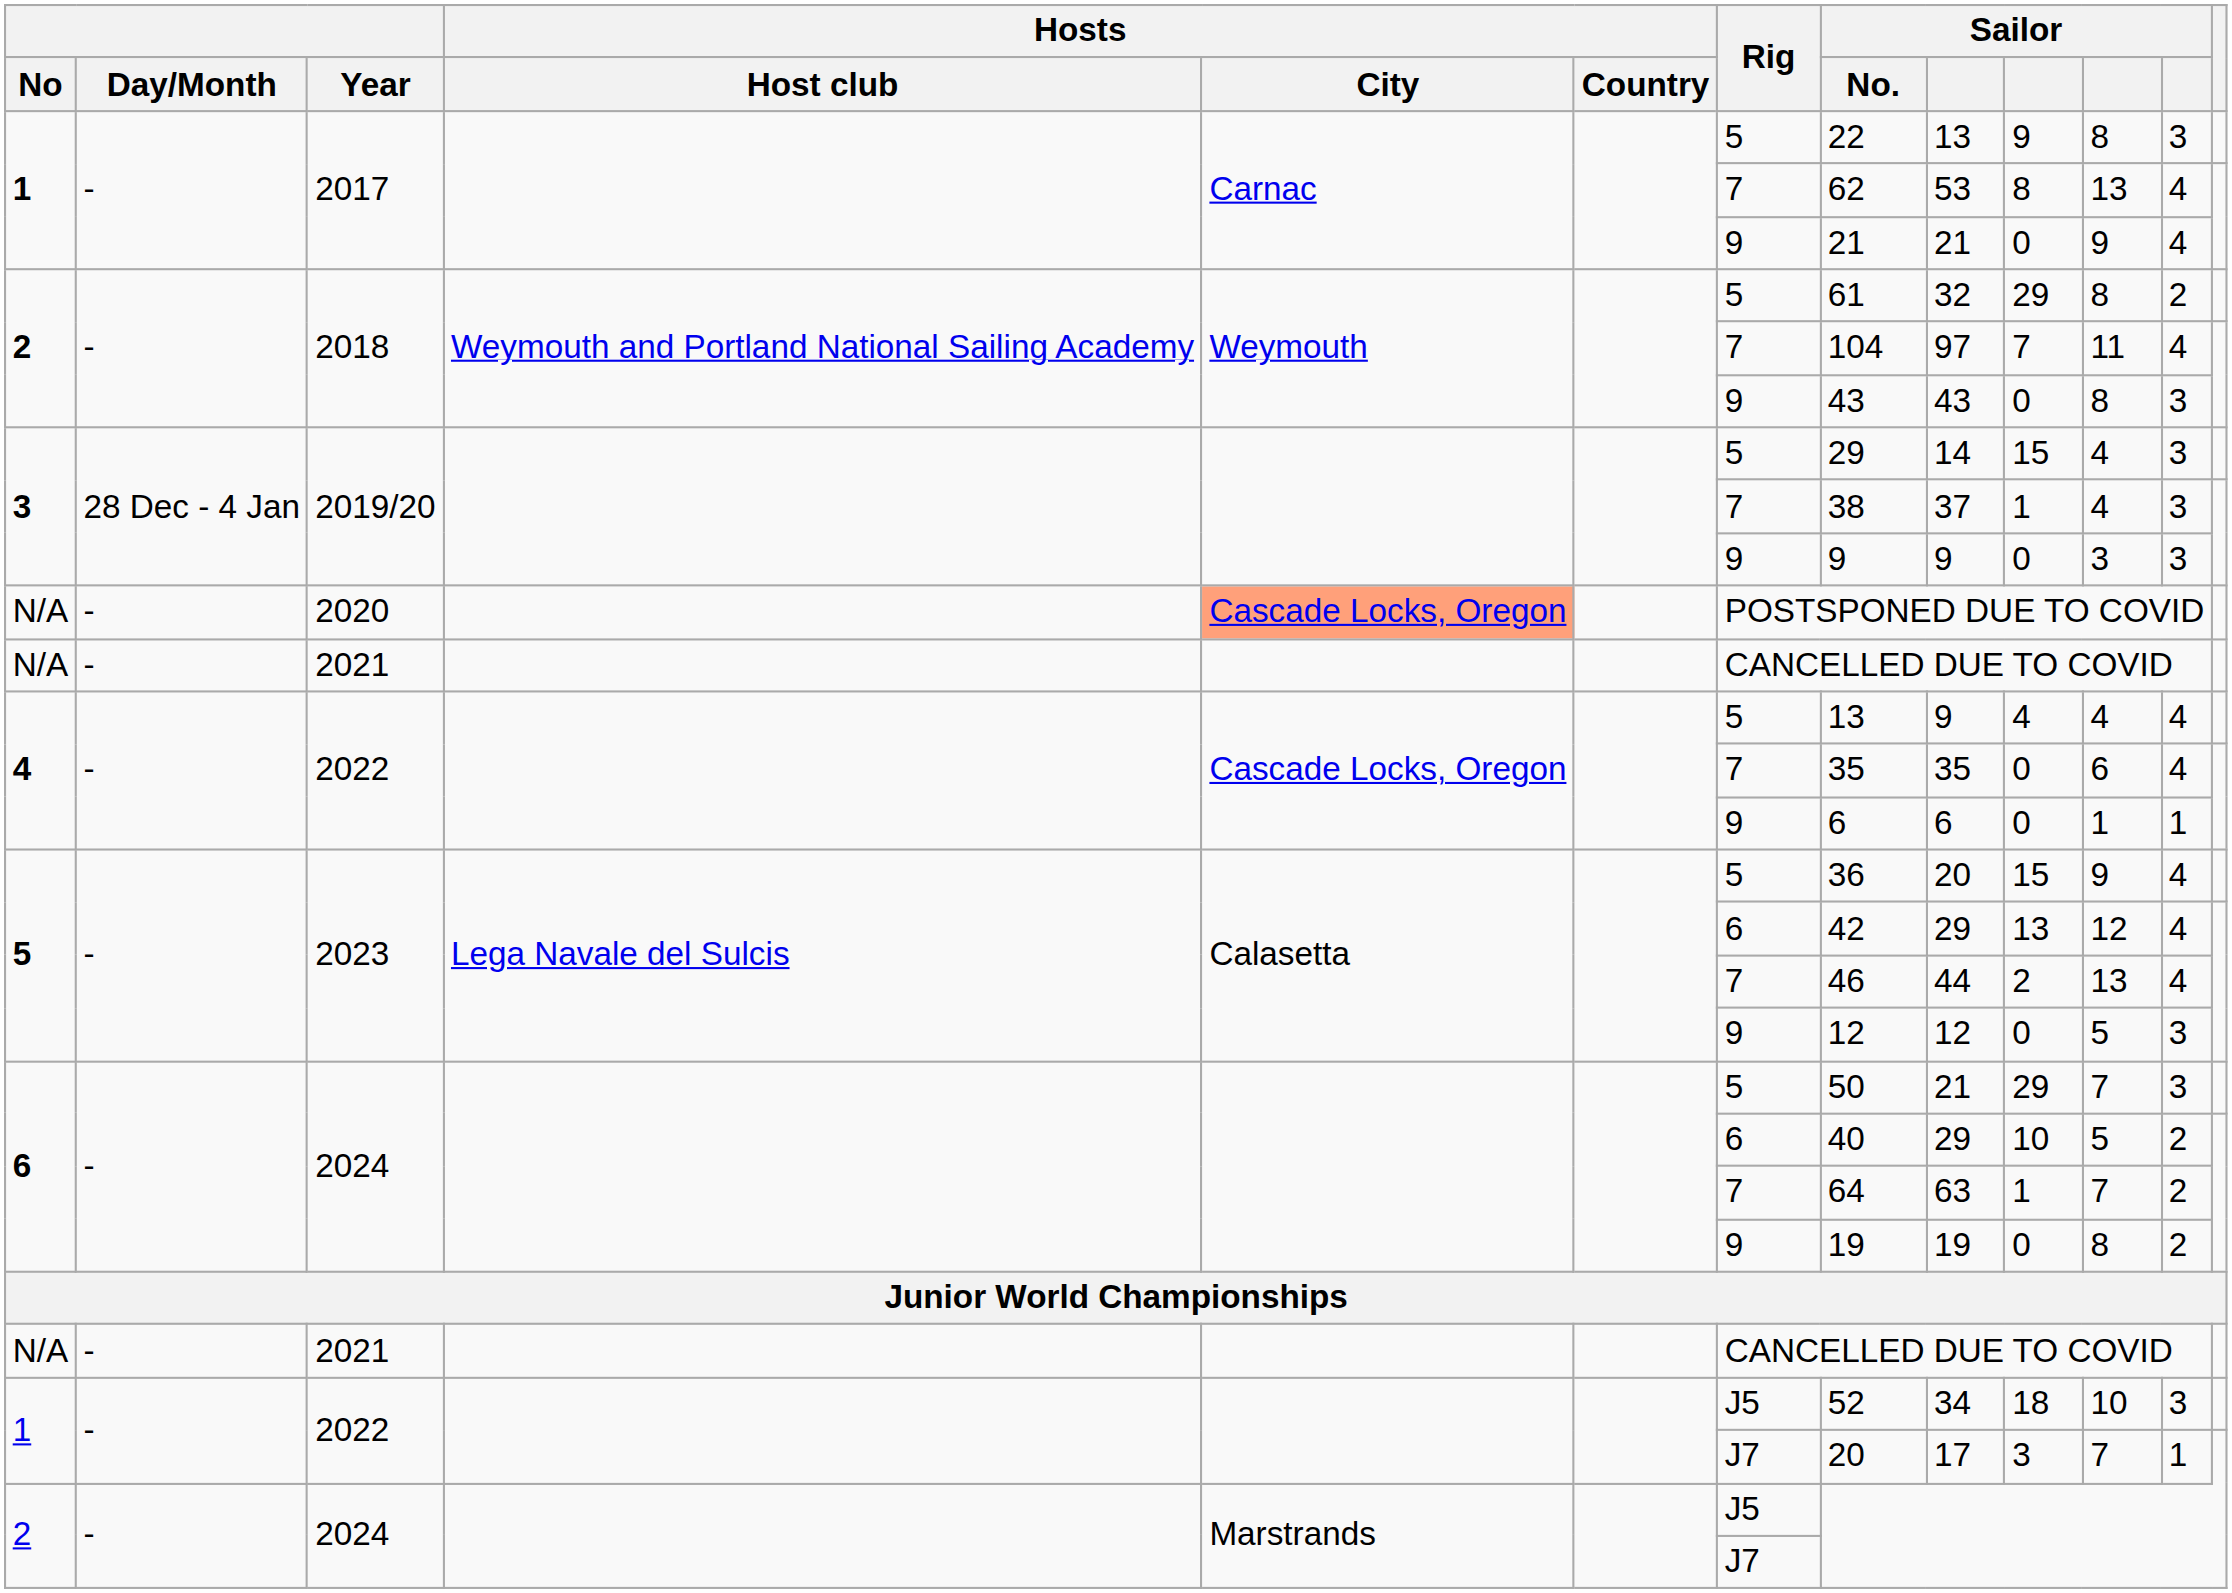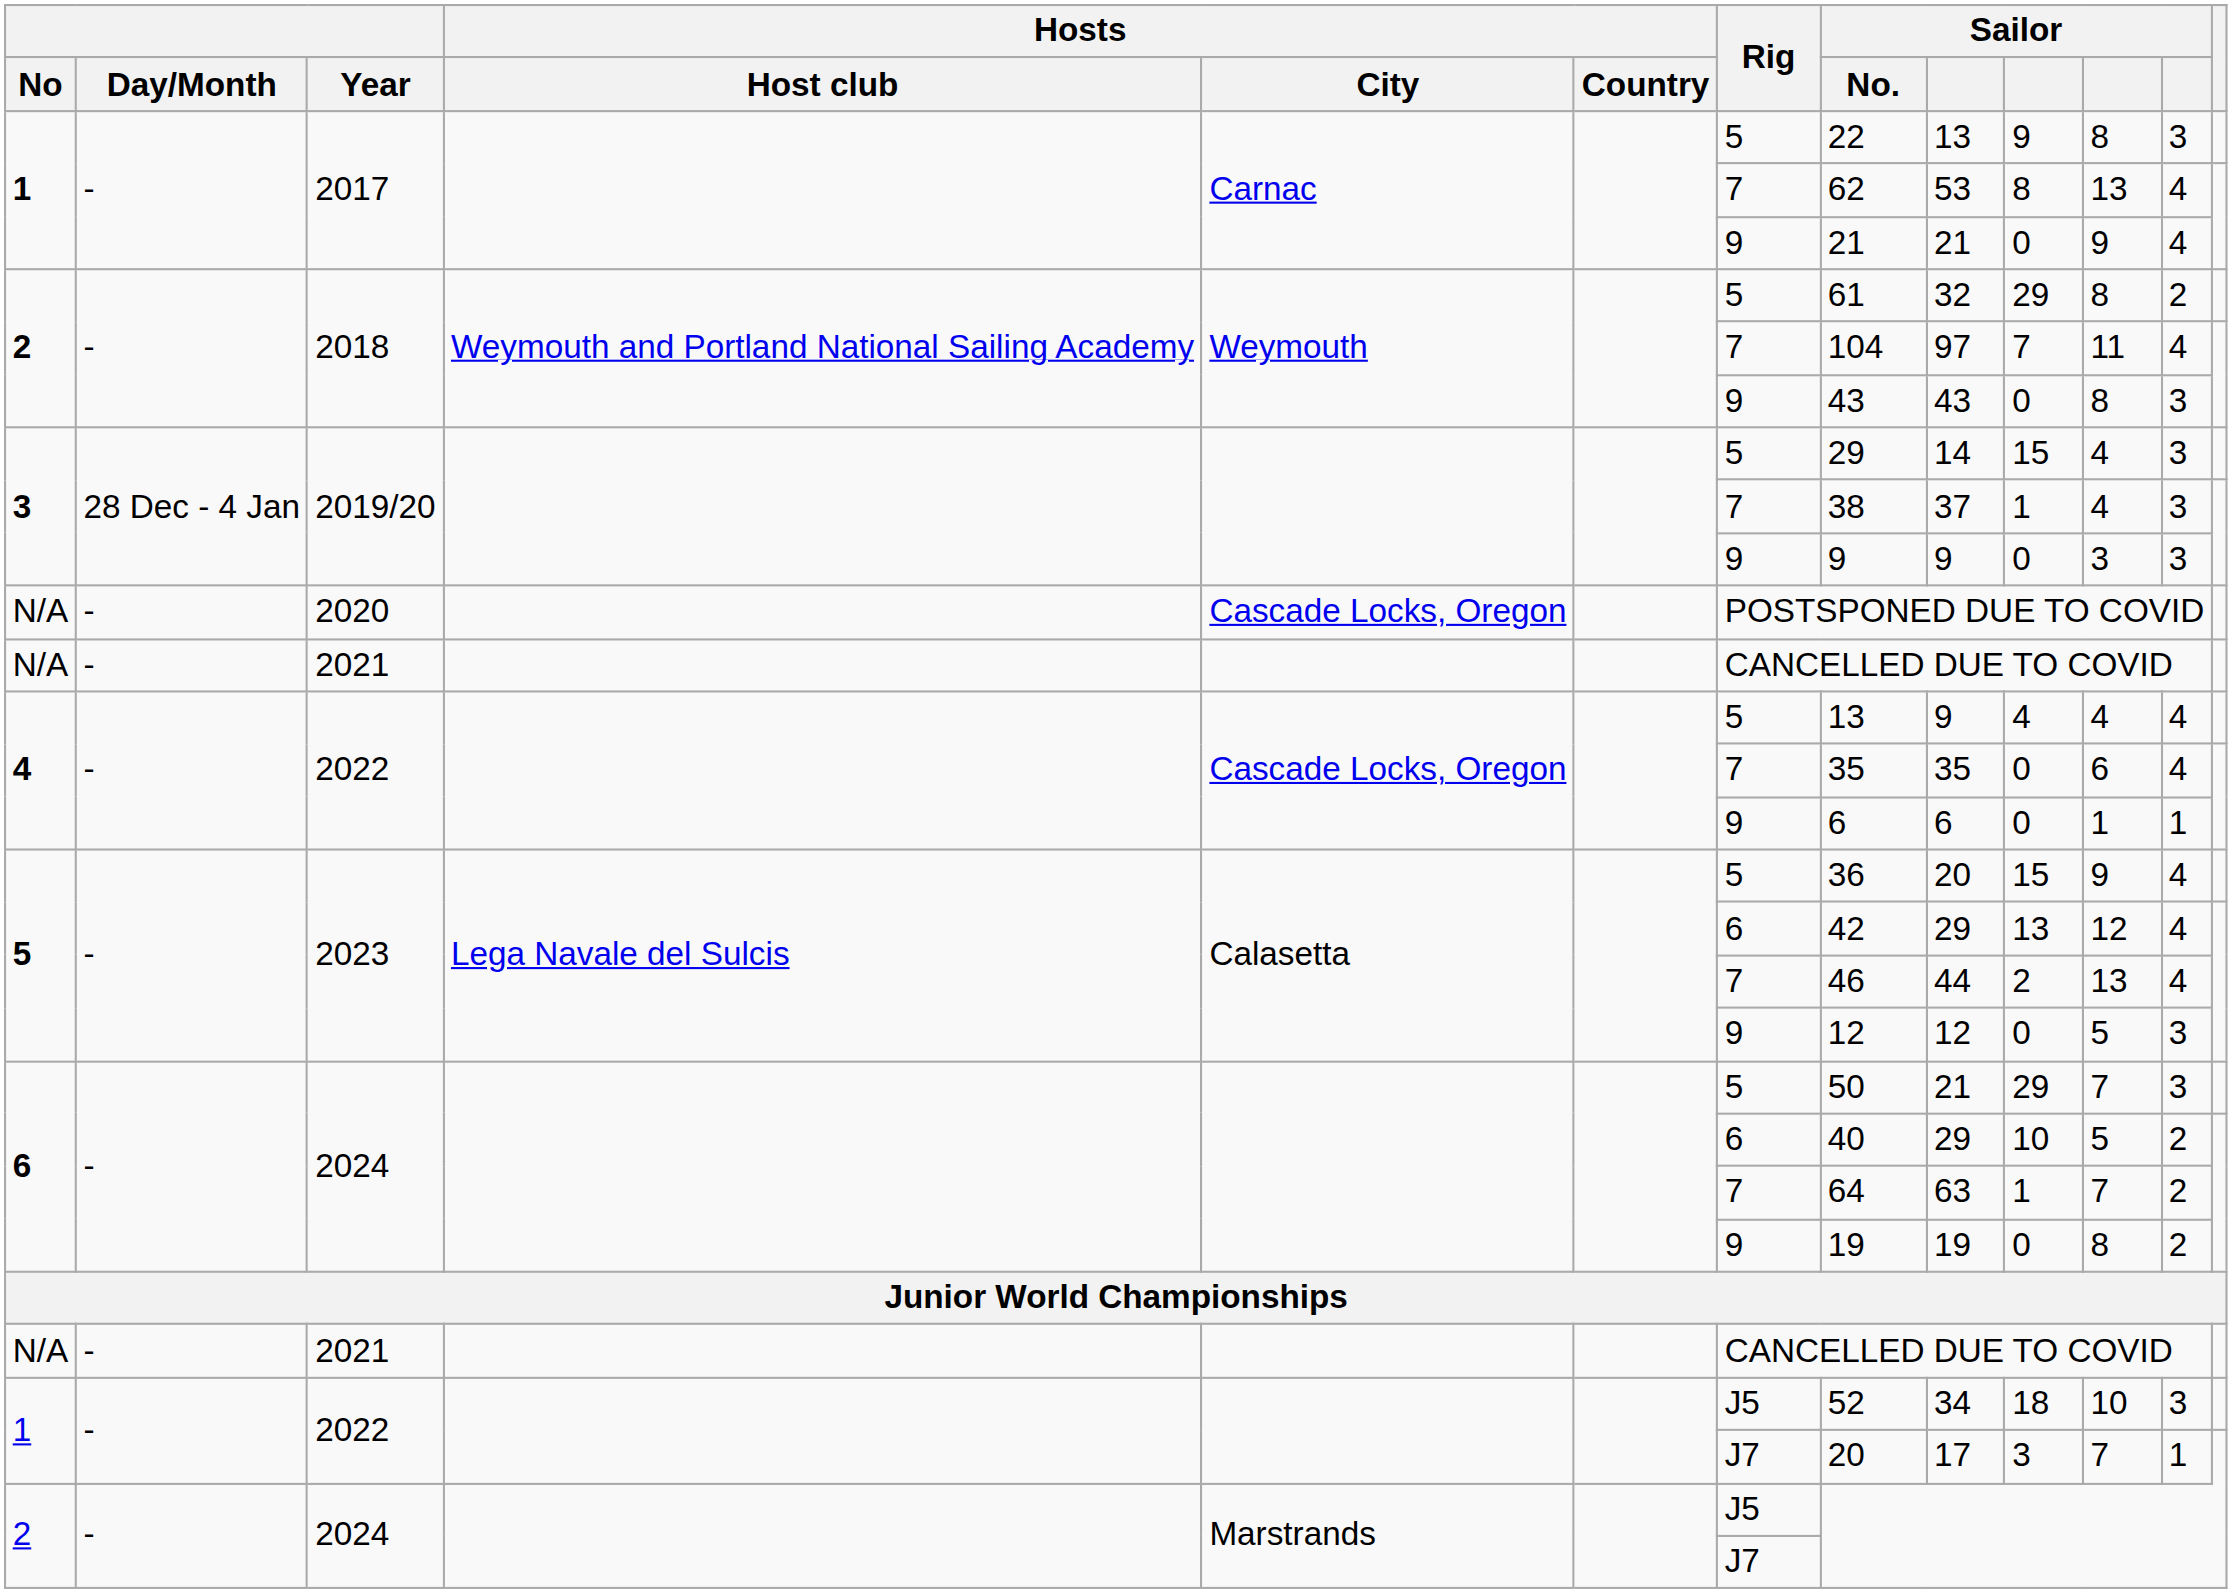(1388, 611) lightsalmon background -> (1388, 611) no background
